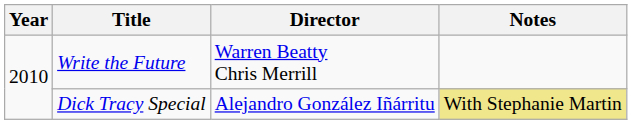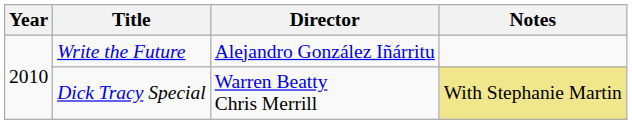(271, 61) Warren Beatty Chris Merrill -> (325, 50) Alejandro González Iñárritu
(325, 103) Alejandro González Iñárritu -> (271, 92) Warren Beatty Chris Merrill
